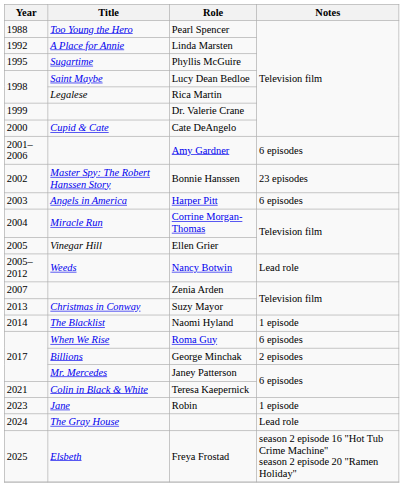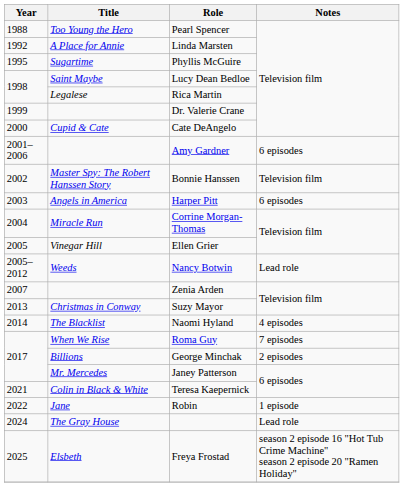(284, 178) 23 episodes -> (291, 178) Television film
(279, 323) 1 episode -> (281, 323) 4 episodes
(281, 339) 6 episodes -> (281, 339) 7 episodes
(17, 405) 2023 -> (17, 405) 2022
